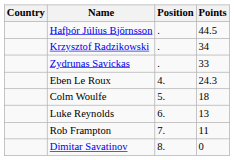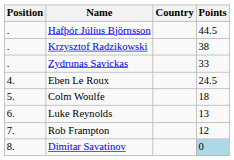columns swapped: (175, 13) <-> (26, 13)
(204, 46) 34 -> (204, 46) 38
(208, 80) 24.3 -> (208, 80) 24.5
(204, 130) 11 -> (204, 130) 12
(201, 147) no background -> (201, 147) lightblue background
